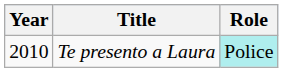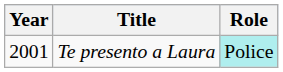(29, 51) 2010 -> (29, 51) 2001
